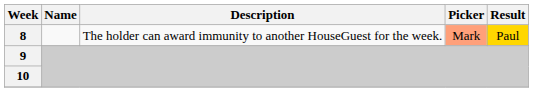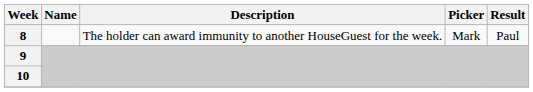(466, 35) lightsalmon background -> (466, 35) no background
(508, 35) gold background -> (508, 35) no background
